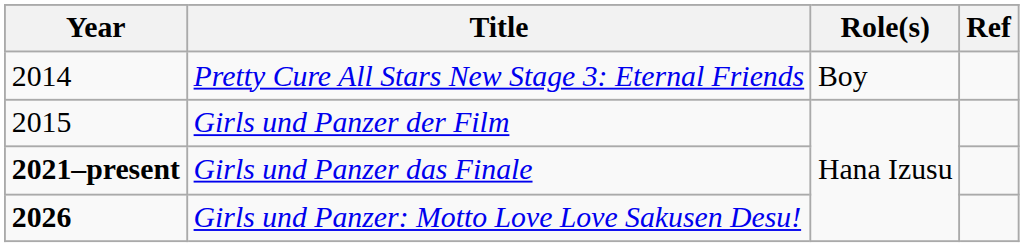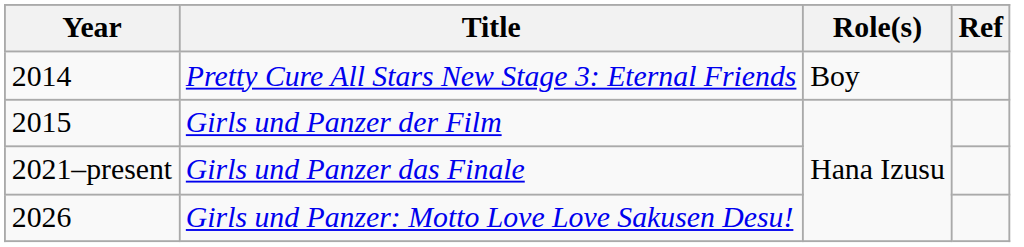(96, 169) bold -> (92, 169) normal
(42, 216) bold -> (42, 216) normal
